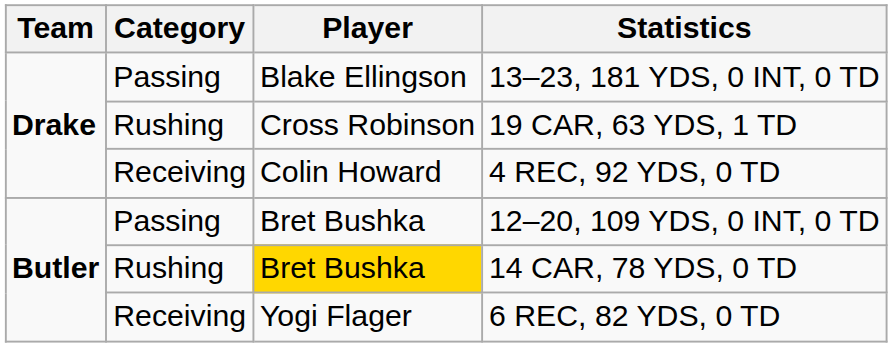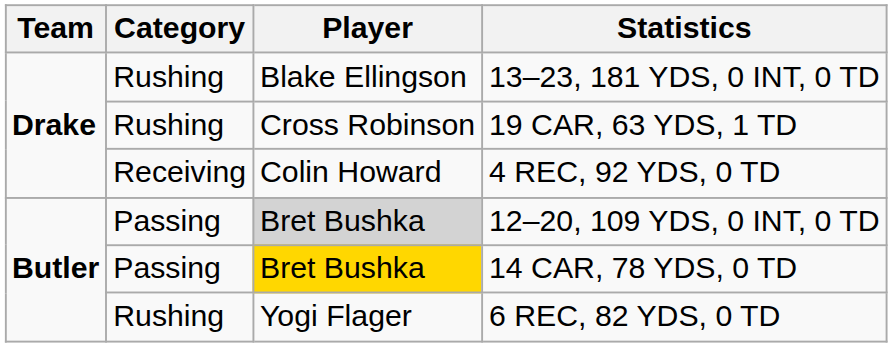(167, 76) Passing -> (169, 76) Rushing
(342, 220) no background -> (342, 220) lightgrey background
(169, 268) Rushing -> (167, 268) Passing
(180, 316) Receiving -> (169, 316) Rushing
